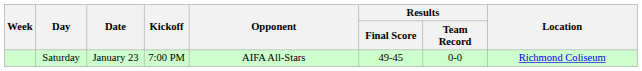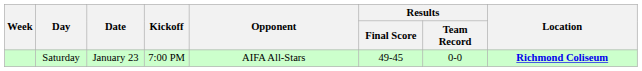(562, 58) normal -> (562, 58) bold
